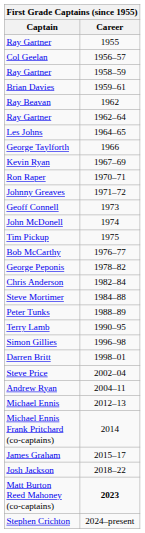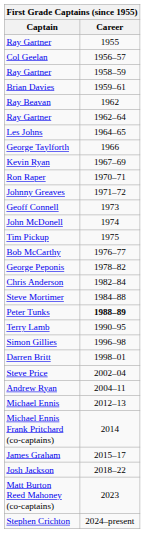(110, 312) normal -> (110, 312) bold
(110, 495) bold -> (110, 495) normal
